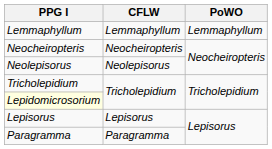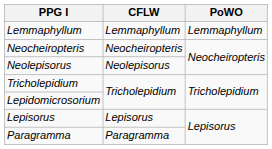(54, 100) lightyellow background -> (54, 100) no background
